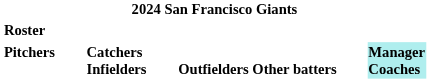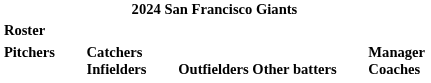(397, 60) paleturquoise background -> (397, 60) no background
